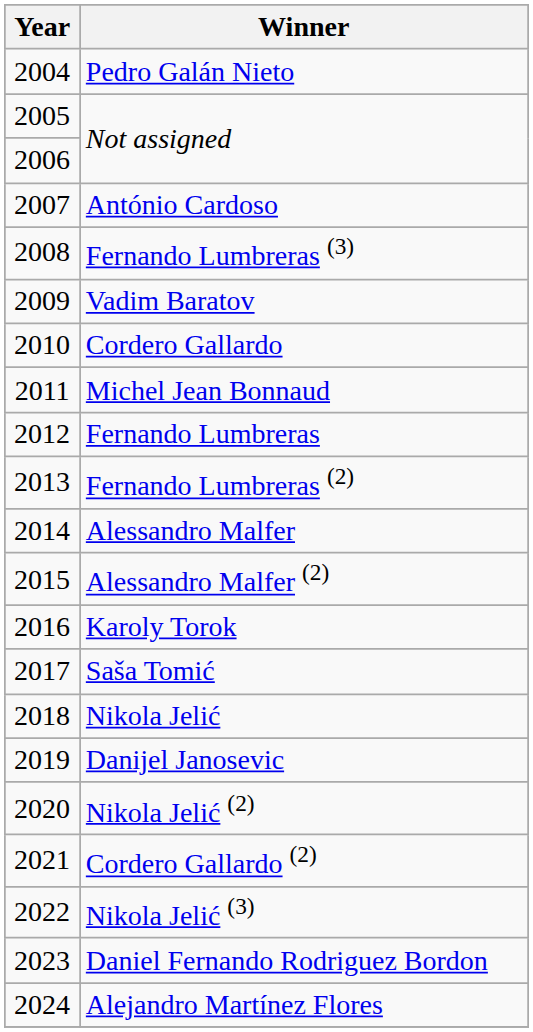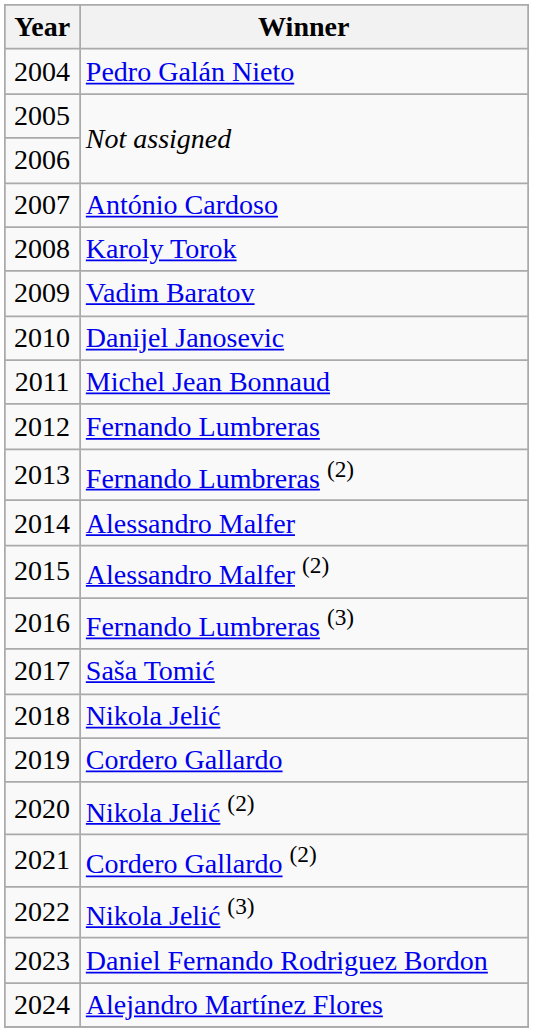(220, 252) Fernando Lumbreras (3) -> (161, 248) Karoly Torok
(184, 345) Cordero Gallardo -> (185, 337) Danijel Janosevic
(161, 626) Karoly Torok -> (220, 622) Fernando Lumbreras (3)
(185, 759) Danijel Janosevic -> (184, 759) Cordero Gallardo
